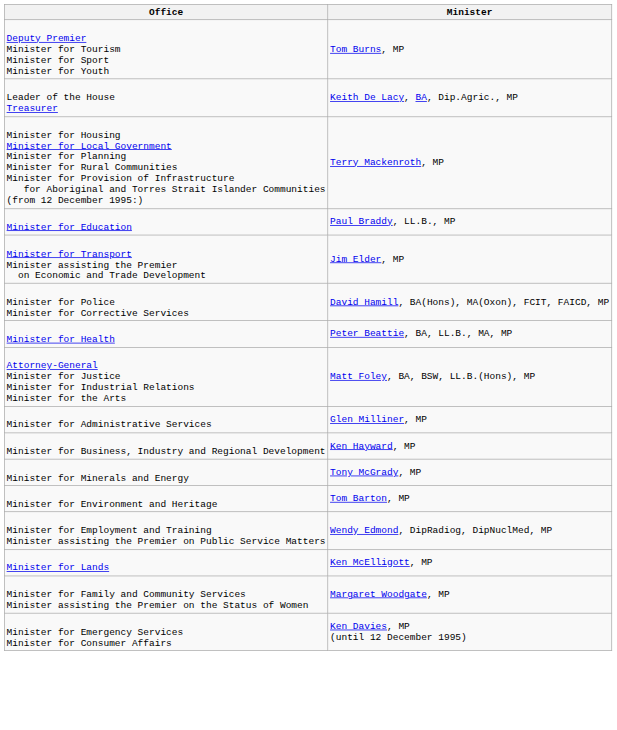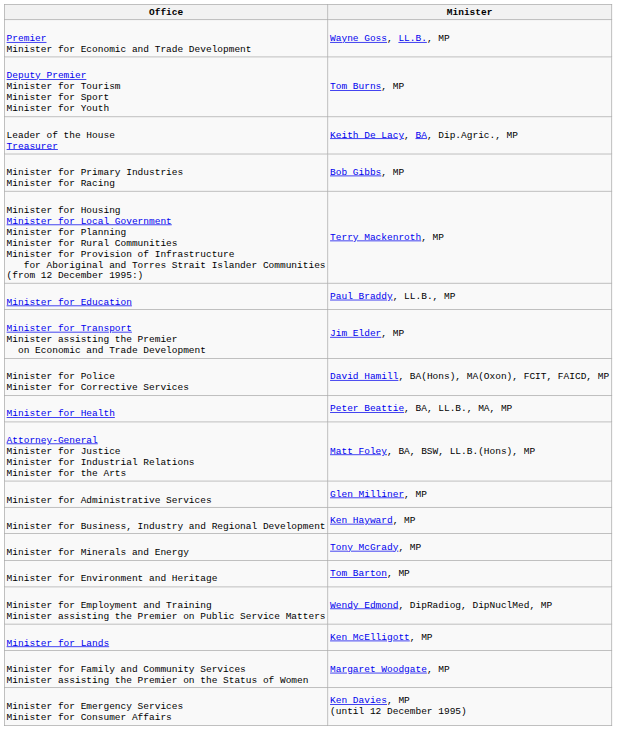+ row: (129, 44)
+ row: (95, 178)
